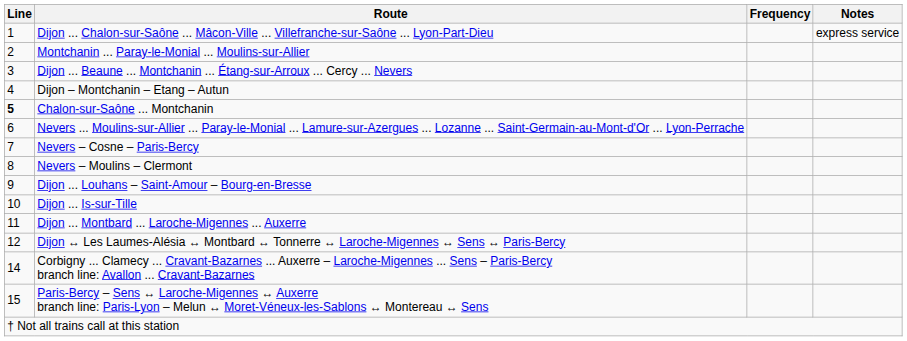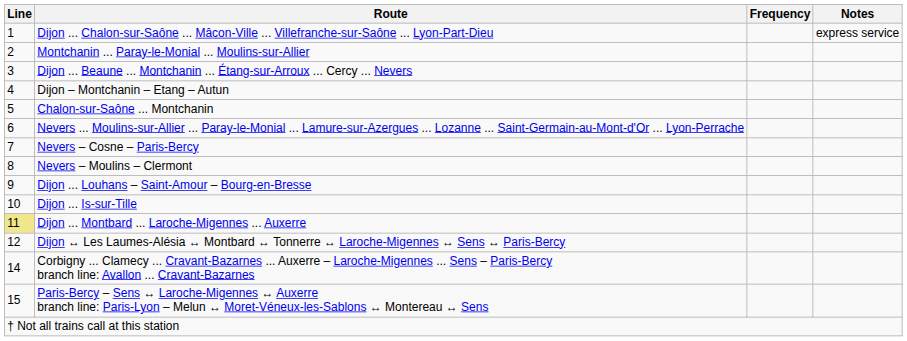(10, 109) bold -> (10, 109) normal
(13, 223) no background -> (13, 223) khaki background
